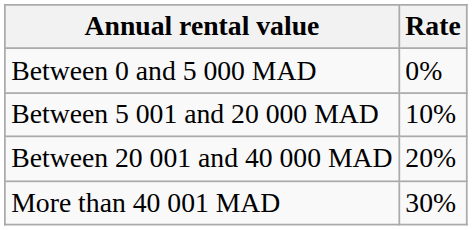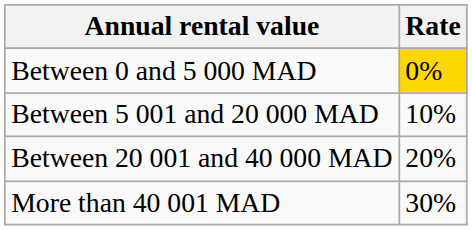(424, 70) no background -> (424, 70) gold background
